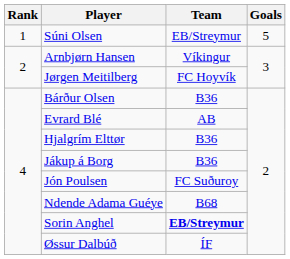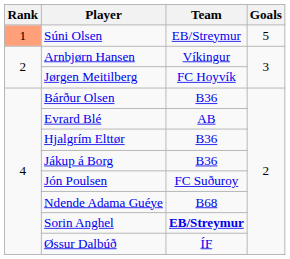(23, 35) no background -> (23, 35) lightsalmon background
